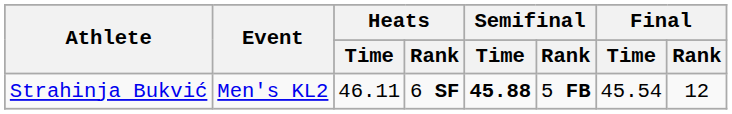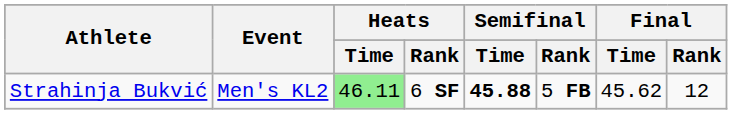(369, 91) no background -> (369, 91) lightgreen background
(631, 91) 45.54 -> (631, 91) 45.62
